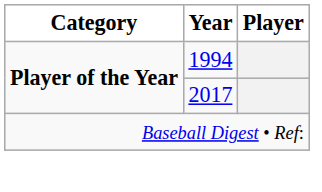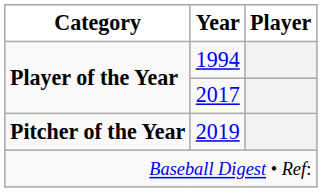+ row: (218, 132)
